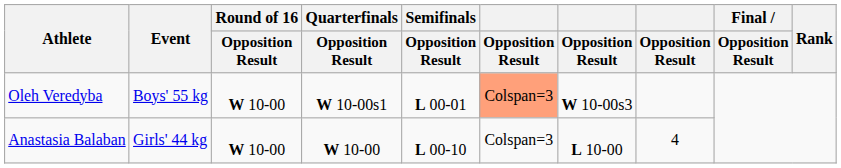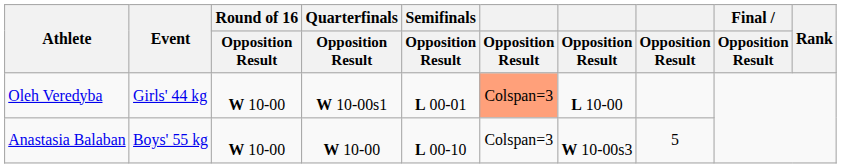(171, 95) Boys' 55 kg -> (170, 95) Girls' 44 kg
(597, 105) W 10-00s3 -> (597, 105) L 10-00
(170, 140) Girls' 44 kg -> (171, 140) Boys' 55 kg
(597, 149) L 10-00 -> (597, 149) W 10-00s3
(675, 140) 4 -> (675, 140) 5
